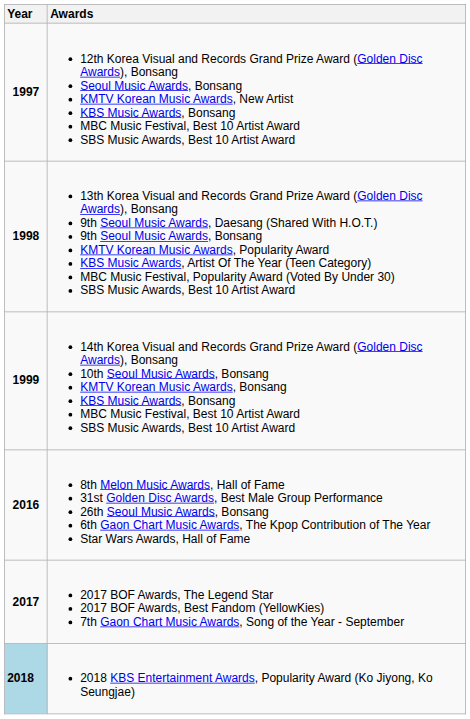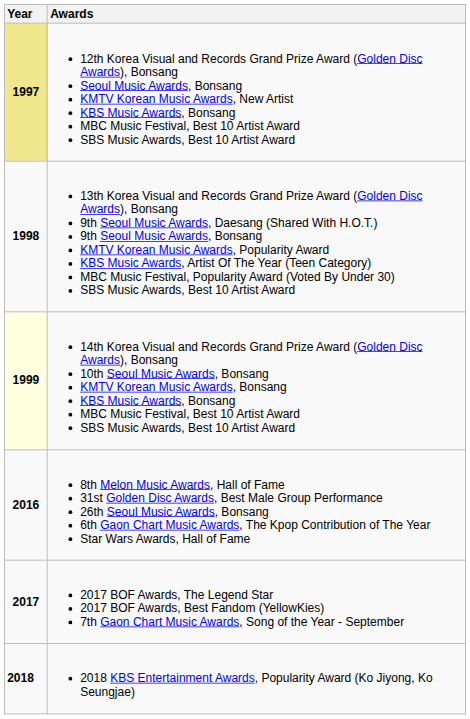(26, 92) no background -> (26, 92) khaki background
(26, 380) no background -> (26, 380) lightyellow background
(20, 678) lightblue background -> (20, 678) no background
